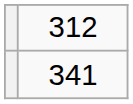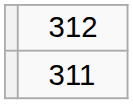(73, 74) 341 -> (72, 74) 311
